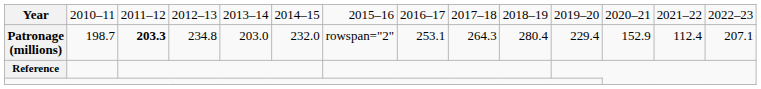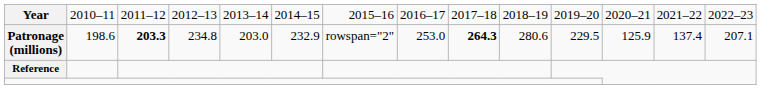(100, 35) 198.7 -> (100, 35) 198.6
(305, 35) 232.0 -> (305, 35) 232.9
(431, 35) 253.1 -> (431, 35) 253.0
(482, 35) normal -> (482, 35) bold
(533, 35) 280.4 -> (533, 35) 280.6
(585, 35) 229.4 -> (585, 35) 229.5
(636, 35) 152.9 -> (636, 35) 125.9
(688, 35) 112.4 -> (687, 35) 137.4
